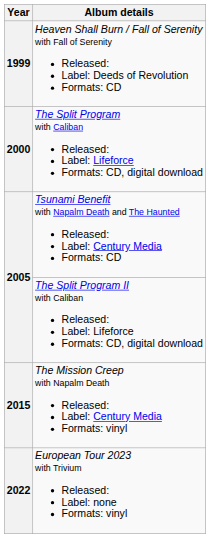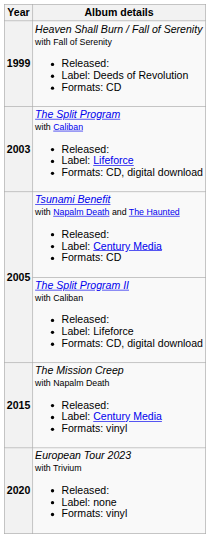(19, 149) 2000 -> (19, 149) 2003
(19, 490) 2022 -> (19, 490) 2020
